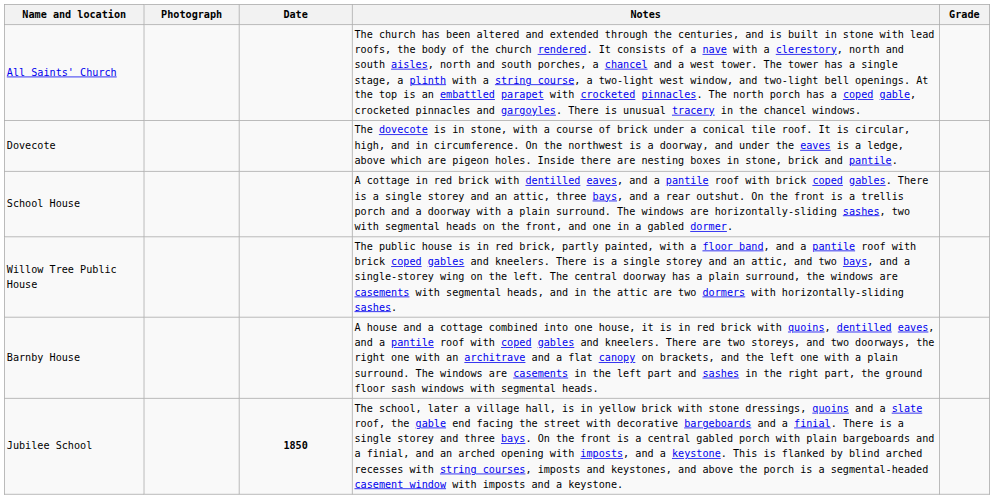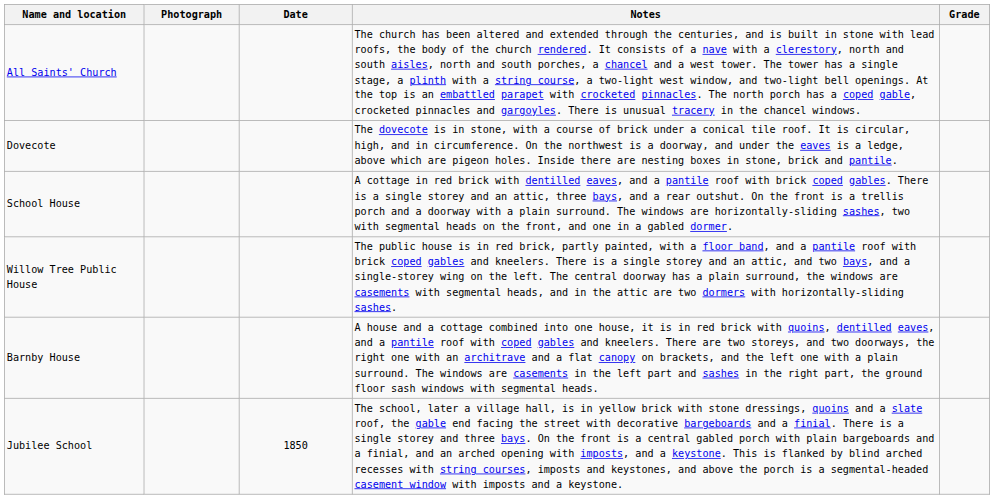(296, 446) bold -> (296, 446) normal
